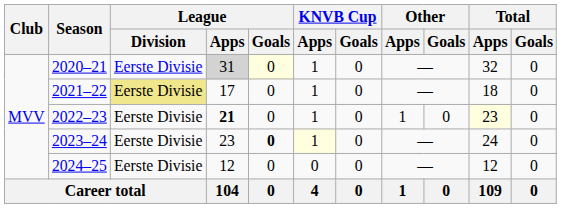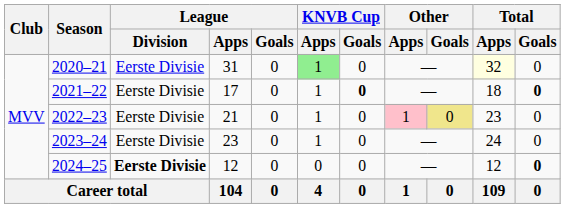(227, 66) lightgrey background -> (231, 66) no background
(271, 66) lightyellow background -> (274, 66) no background
(315, 66) no background -> (318, 66) lightgreen background
(490, 66) no background -> (494, 66) lightyellow background
(158, 91) khaki background -> (160, 91) no background
(359, 91) normal -> (362, 91) bold
(534, 91) normal -> (537, 91) bold
(227, 116) bold -> (231, 116) normal
(402, 116) no background -> (406, 116) pink background
(446, 116) no background -> (450, 116) khaki background
(490, 116) lightyellow background -> (494, 116) no background
(271, 141) bold -> (274, 141) normal
(315, 141) lightyellow background -> (318, 141) no background
(158, 166) normal -> (160, 166) bold
(534, 166) normal -> (537, 166) bold
